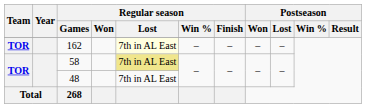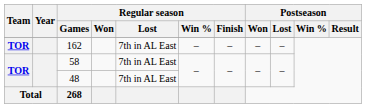(147, 46) lightyellow background -> (147, 46) no background
(147, 62) khaki background -> (147, 62) no background
